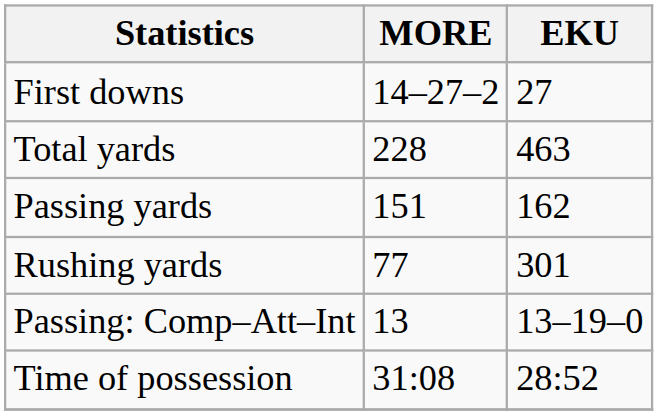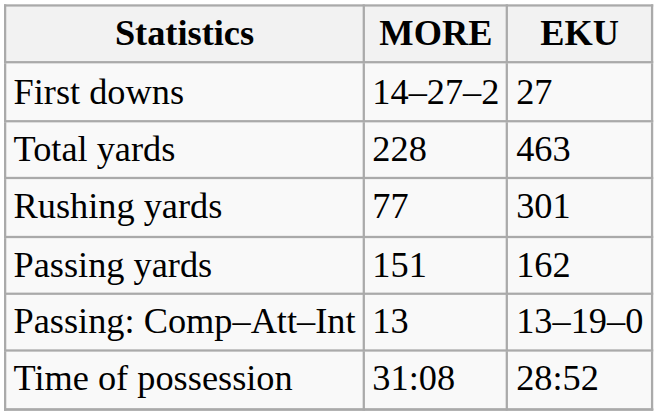rows swapped: (118, 264) <-> (113, 206)
